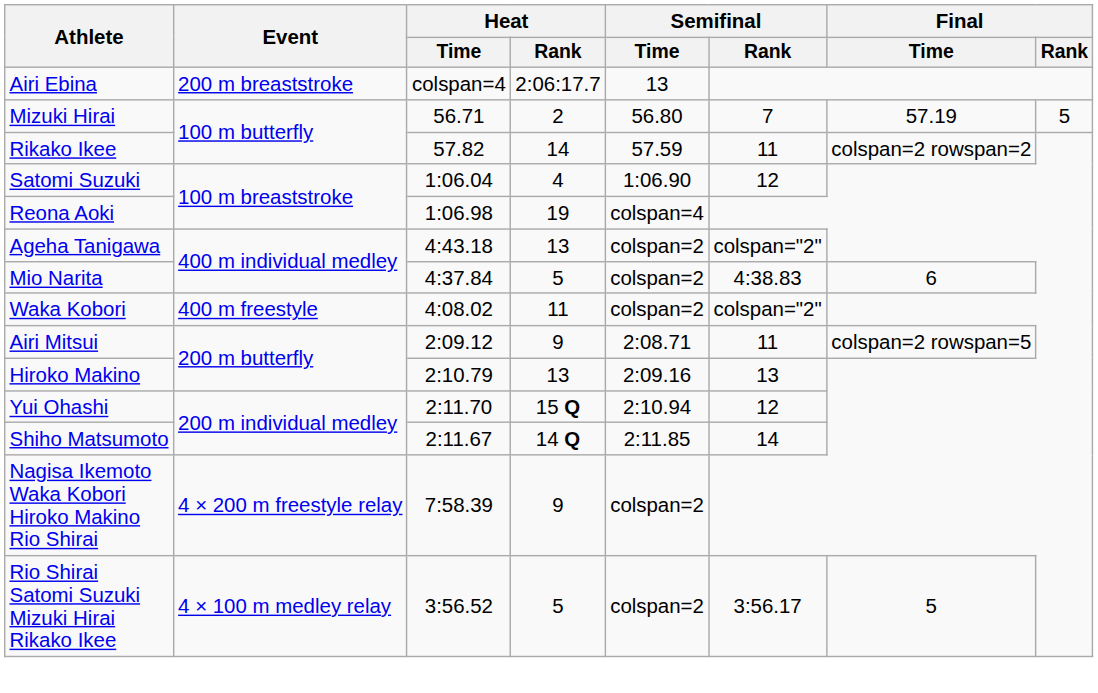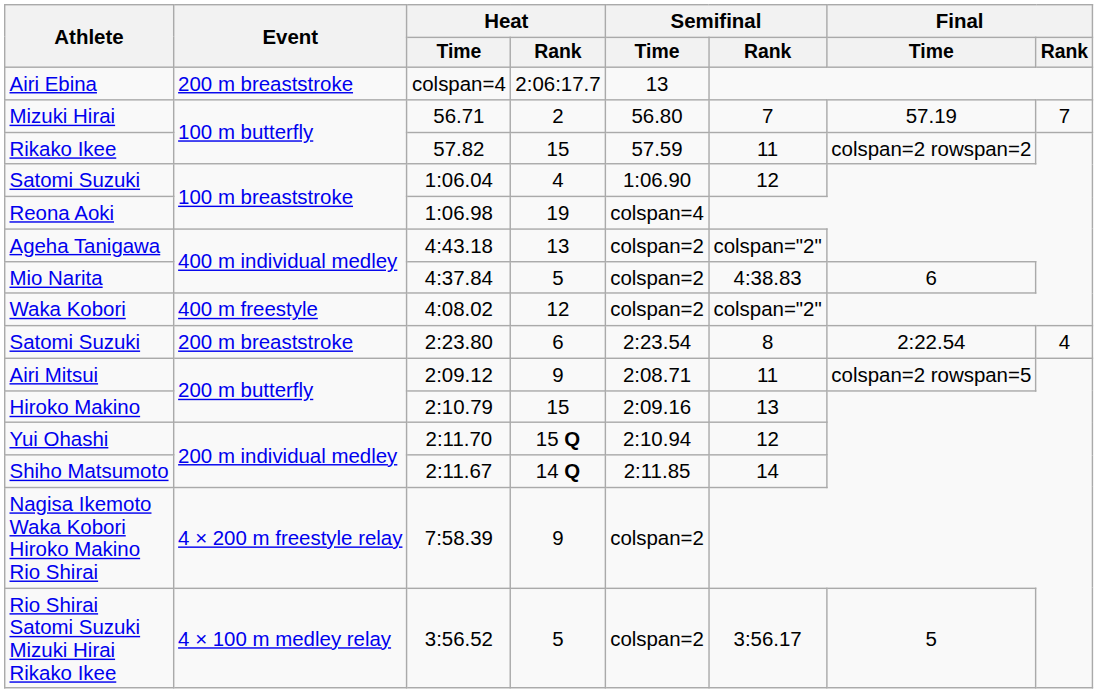(1064, 116) 5 -> (1064, 116) 7
(558, 149) 14 -> (558, 149) 15
(558, 310) 11 -> (558, 310) 12
+ row: (75, 342)
(558, 375) 13 -> (558, 407) 15
